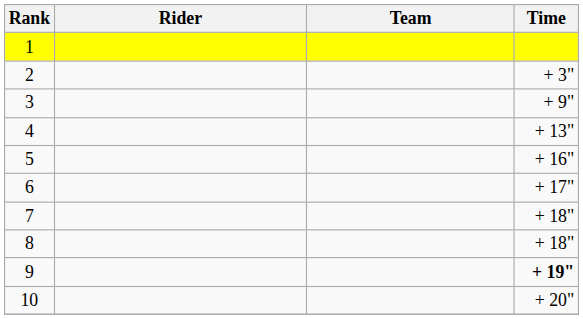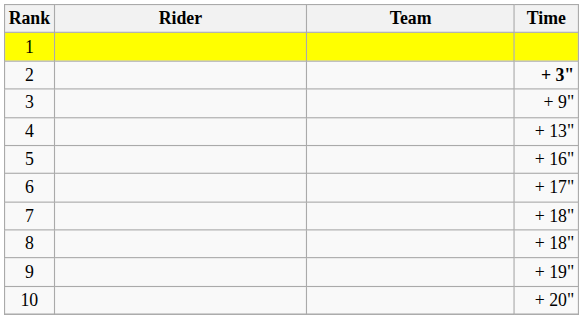(559, 74) normal -> (558, 74) bold
(553, 272) bold -> (554, 272) normal
